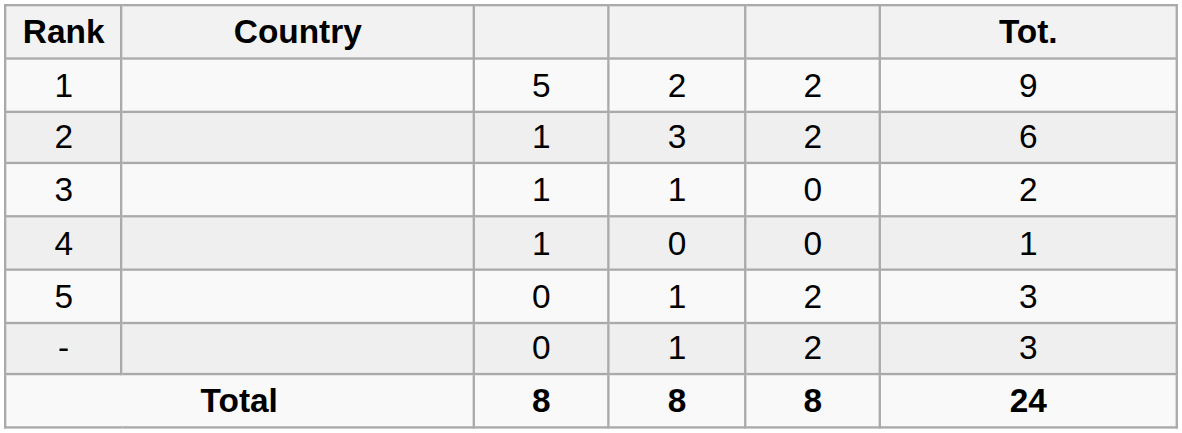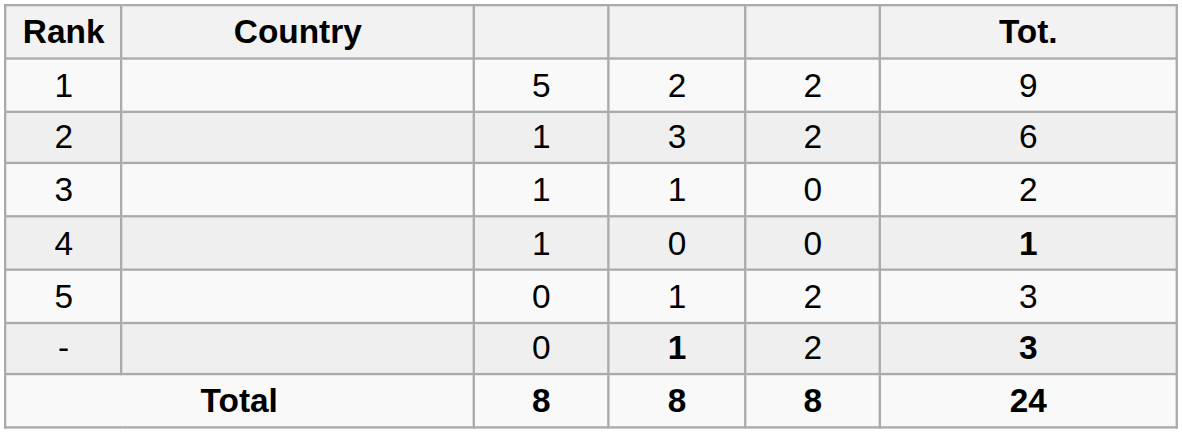(1028, 243) normal -> (1028, 243) bold
(677, 349) normal -> (677, 349) bold
(1028, 349) normal -> (1028, 349) bold
